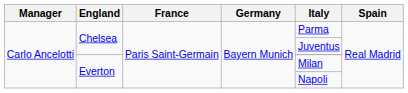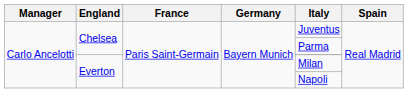(313, 30) Parma -> (319, 30) Juventus
(319, 46) Juventus -> (313, 46) Parma
